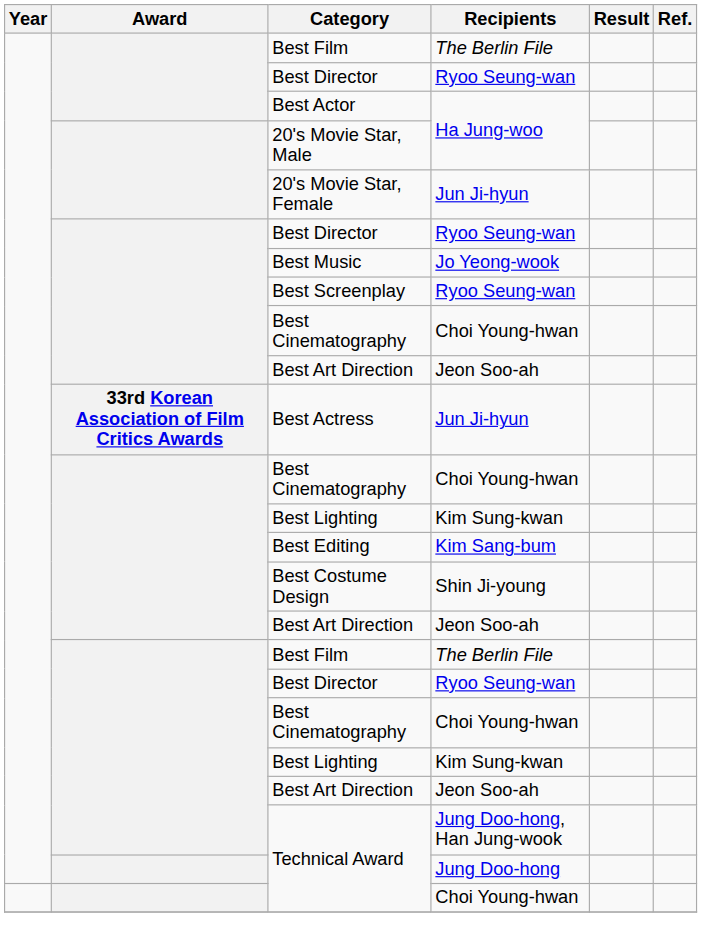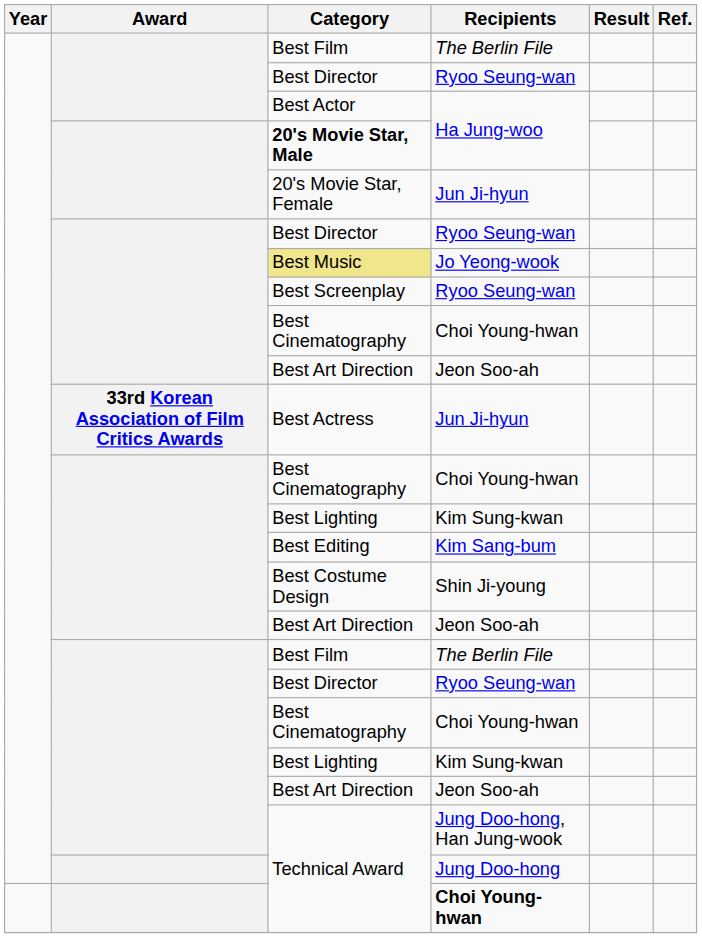(337, 144) normal -> (340, 144) bold
(317, 262) no background -> (317, 262) khaki background
(507, 897) normal -> (489, 908) bold
